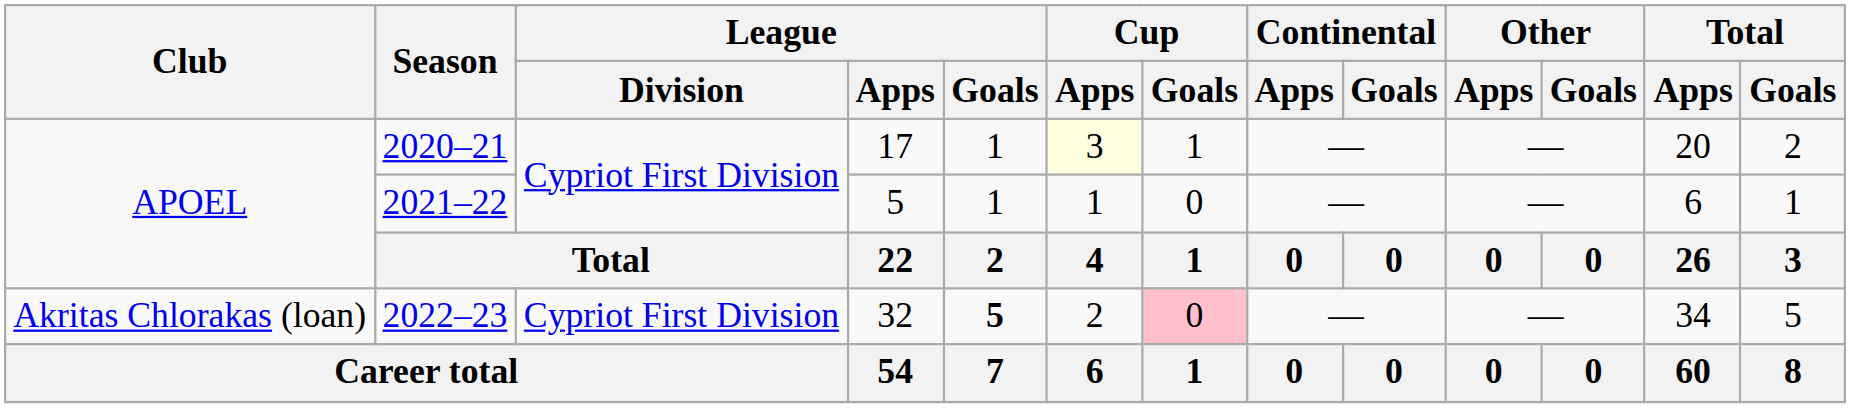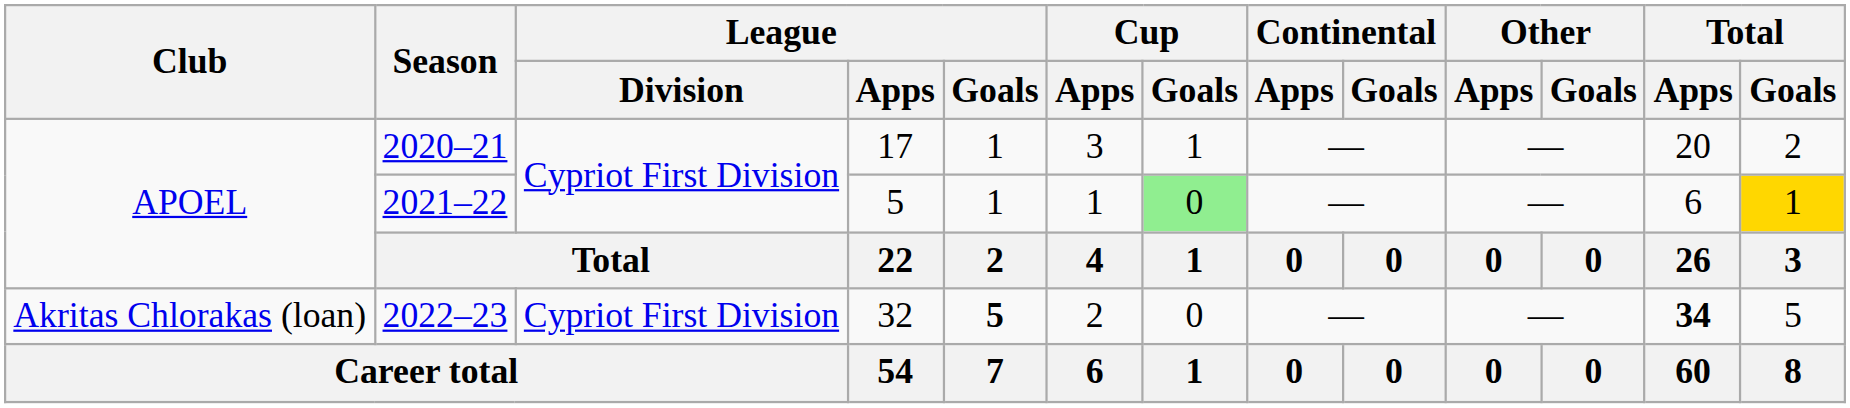(1095, 145) lightyellow background -> (1095, 145) no background
(1194, 202) no background -> (1194, 202) lightgreen background
(1793, 202) no background -> (1793, 202) gold background
(1194, 315) pink background -> (1194, 315) no background
(1693, 315) normal -> (1693, 315) bold
